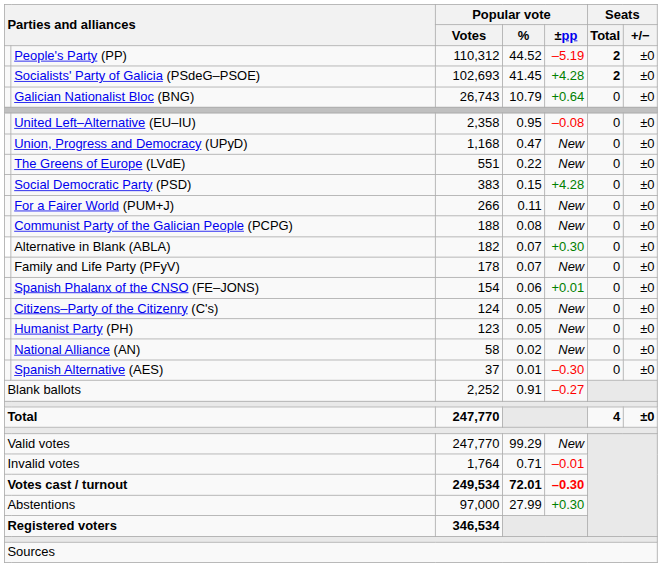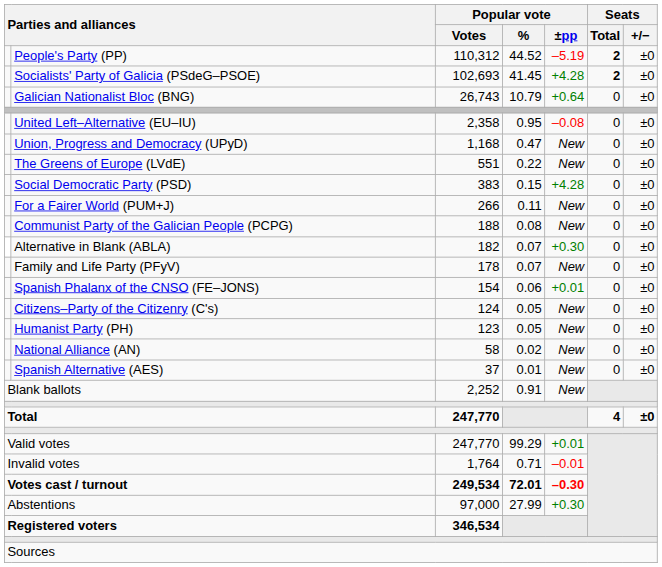(568, 370) –0.30 -> (571, 370) New
(568, 390) –0.27 -> (571, 390) New
(571, 443) New -> (568, 443) +0.01
